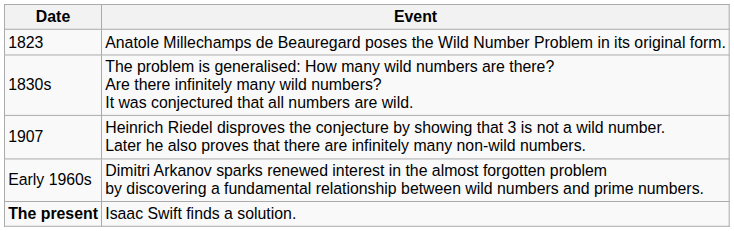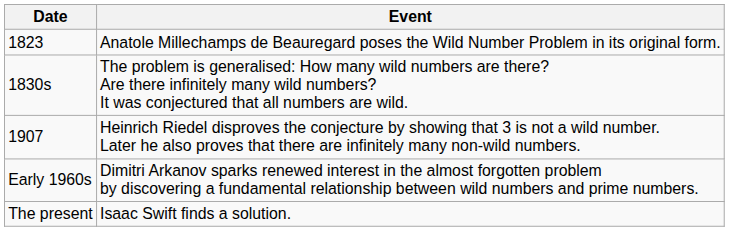(53, 213) bold -> (50, 213) normal
